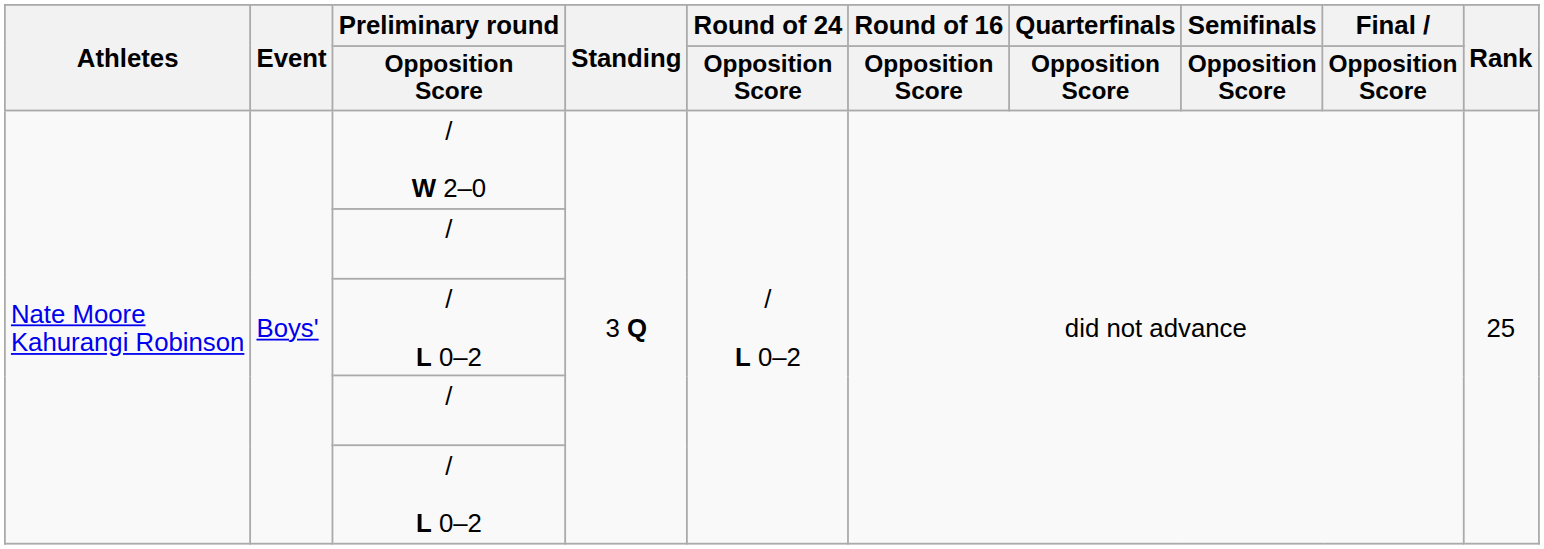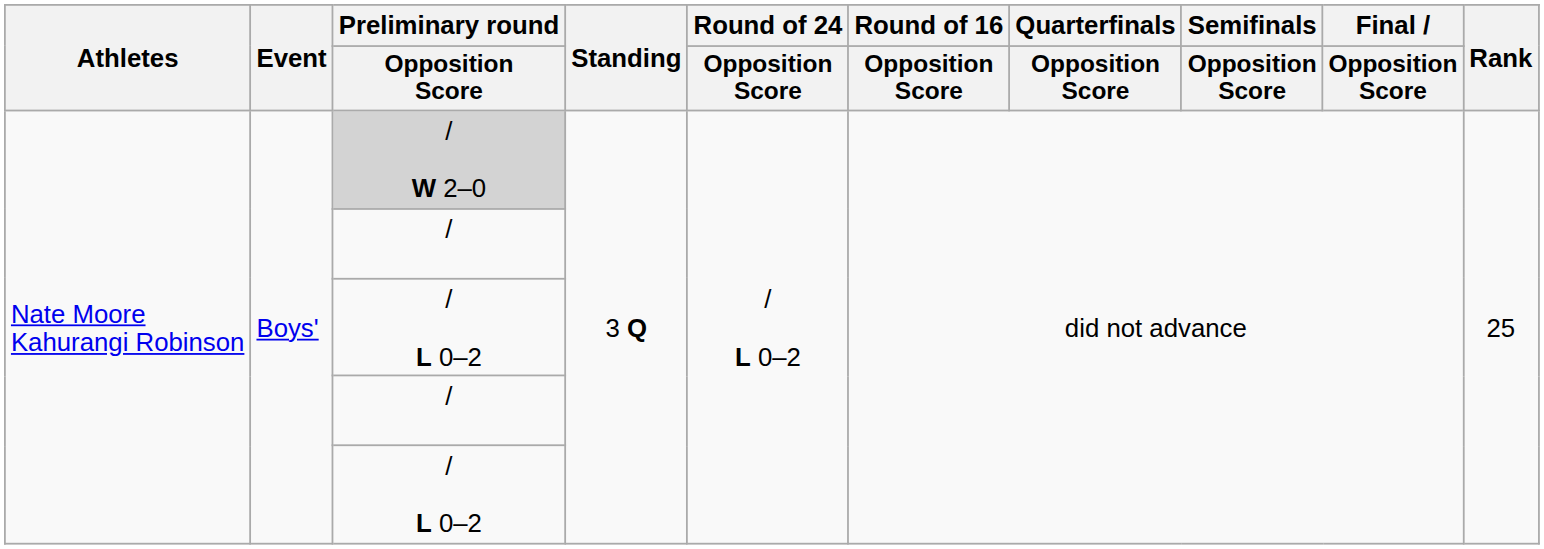(449, 160) no background -> (449, 160) lightgrey background
